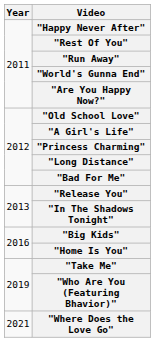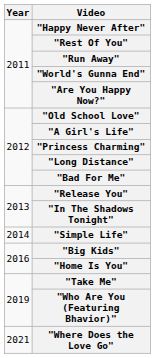+ row: (91, 235)
